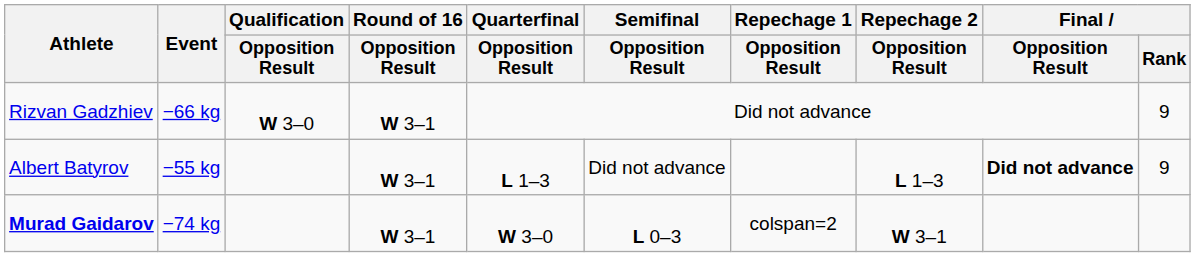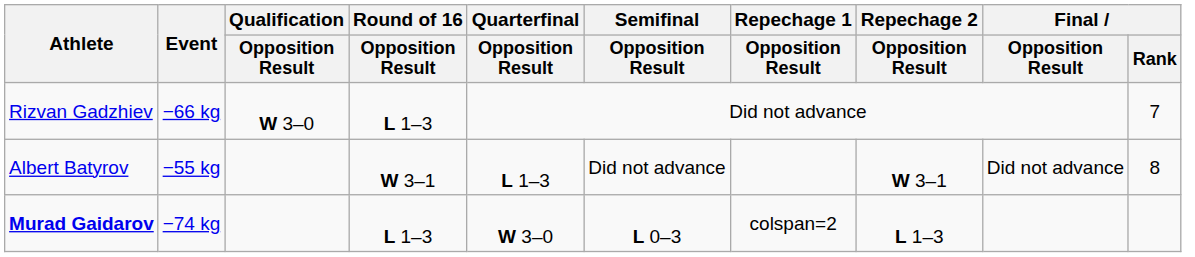(408, 124) W 3–1 -> (408, 124) L 1–3
(1164, 111) 9 -> (1155, 111) 7
(919, 181) L 1–3 -> (919, 181) W 3–1
(1060, 167) bold -> (1055, 167) normal
(1164, 167) 9 -> (1155, 167) 8
(408, 237) W 3–1 -> (408, 237) L 1–3
(919, 237) W 3–1 -> (919, 237) L 1–3
